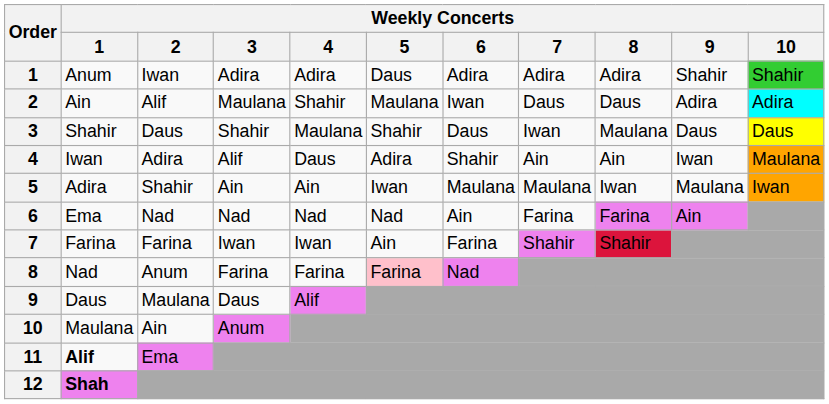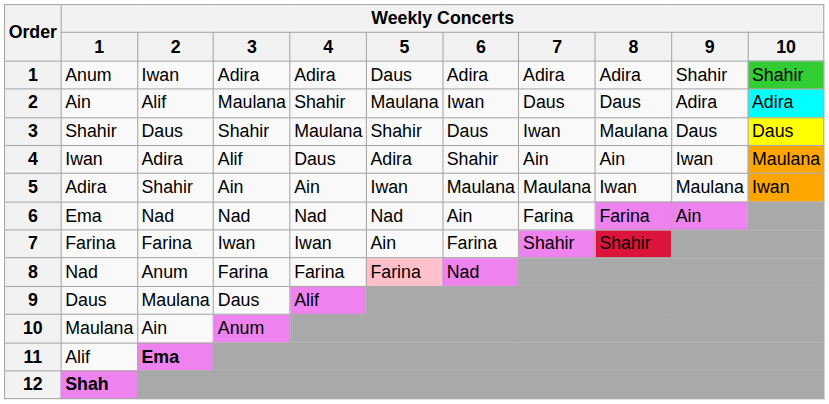(80, 356) bold -> (78, 356) normal
(160, 356) normal -> (160, 356) bold
